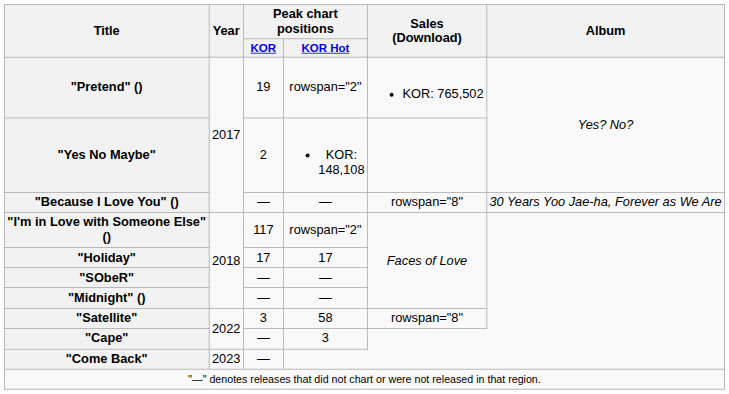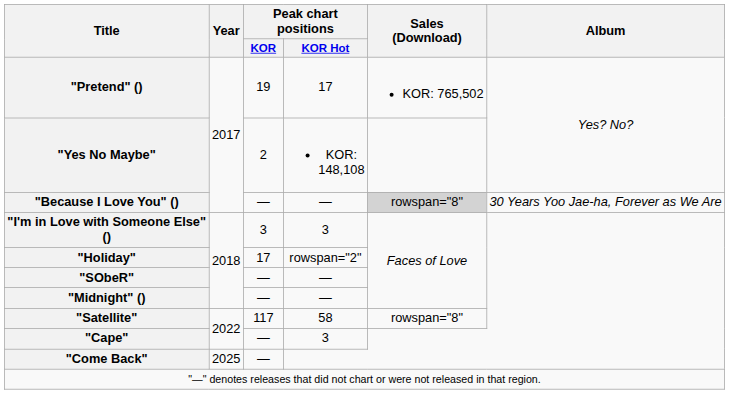(325, 87) rowspan="2" -> (325, 87) 17
(427, 202) no background -> (427, 202) lightgrey background
(263, 230) 117 -> (263, 230) 3
(325, 230) rowspan="2" -> (325, 230) 3
(325, 257) 17 -> (325, 257) rowspan="2"
(263, 318) 3 -> (263, 318) 117
(226, 359) 2023 -> (226, 359) 2025
